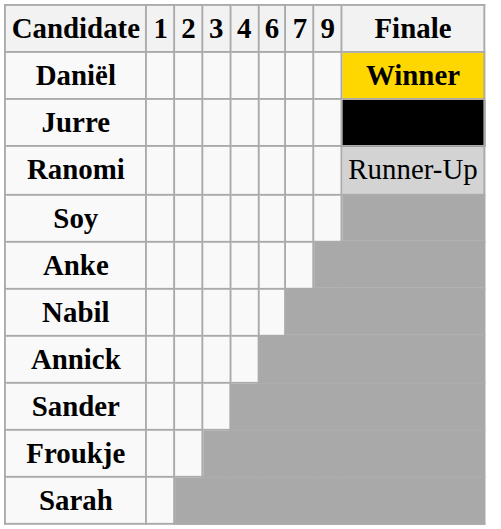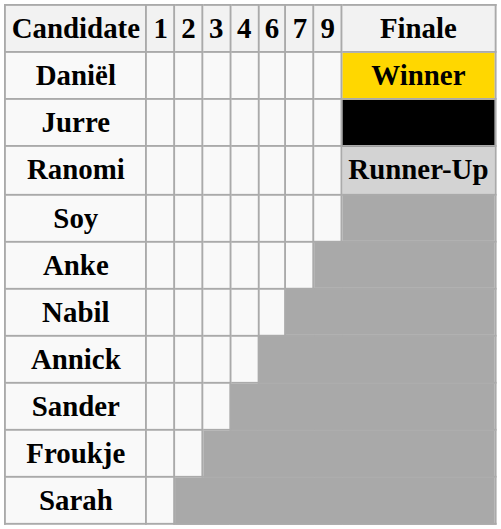(413, 170) normal -> (418, 170) bold
